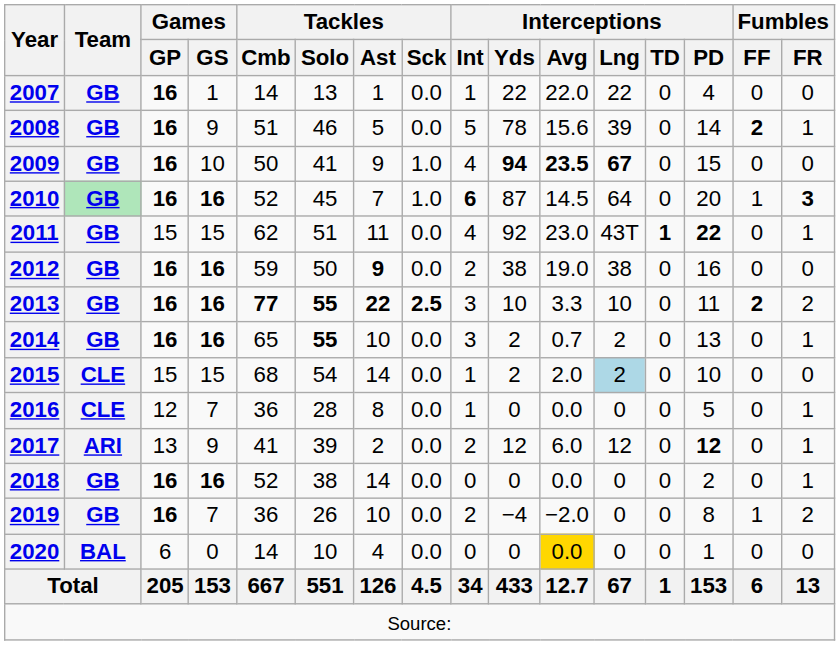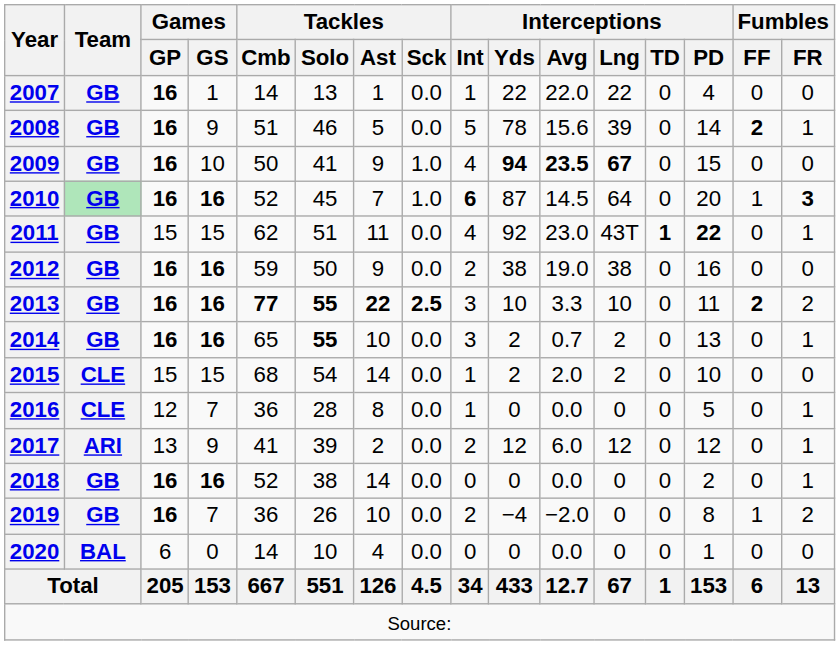(378, 269) bold -> (378, 269) normal
(620, 374) lightblue background -> (620, 374) no background
(709, 445) bold -> (709, 445) normal
(567, 551) gold background -> (567, 551) no background
